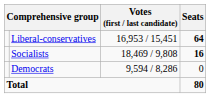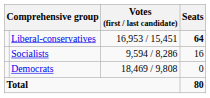(149, 54) 18,469 / 9,808 -> (152, 54) 9,594 / 8,286
(199, 54) bold -> (199, 54) normal
(152, 69) 9,594 / 8,286 -> (149, 69) 18,469 / 9,808
